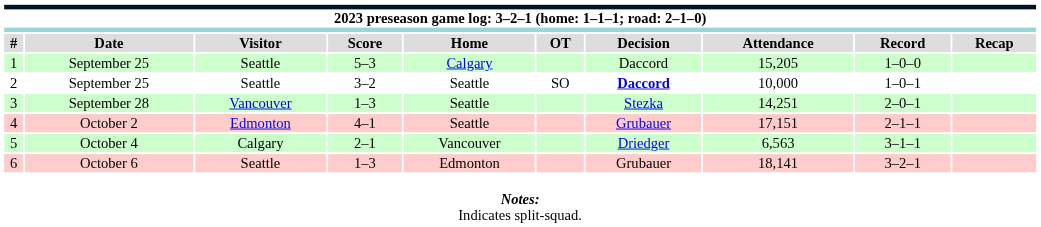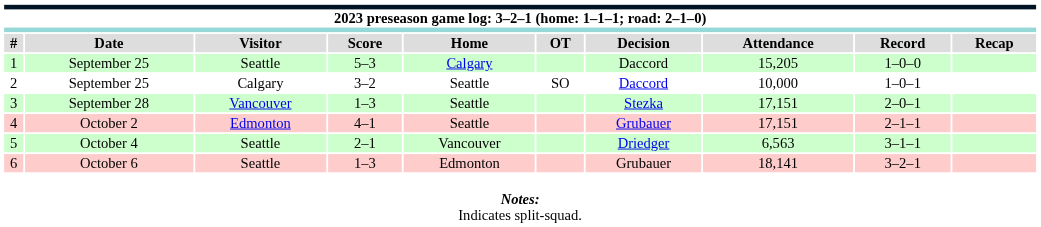(260, 83) Seattle -> (260, 83) Calgary
(644, 83) bold -> (643, 83) normal
(778, 103) 14,251 -> (778, 103) 17,151
(260, 143) Calgary -> (260, 143) Seattle
